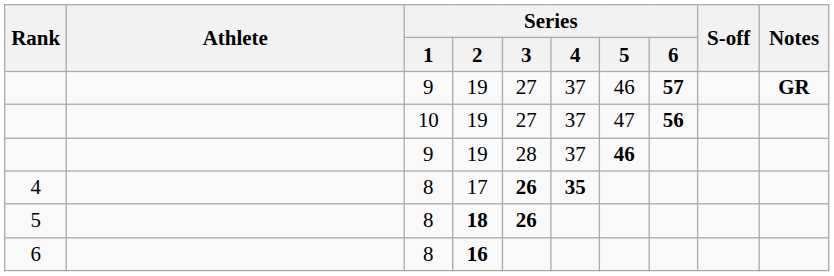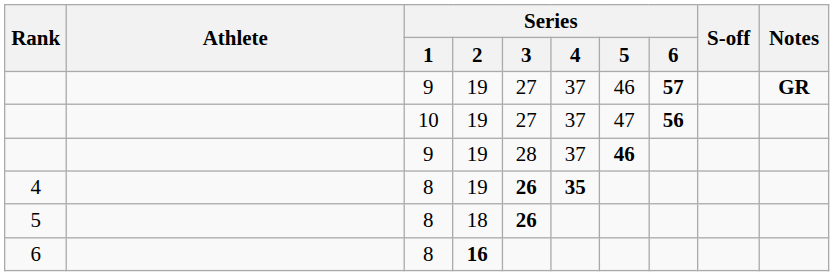(477, 187) 17 -> (477, 187) 19
(477, 220) bold -> (477, 220) normal
